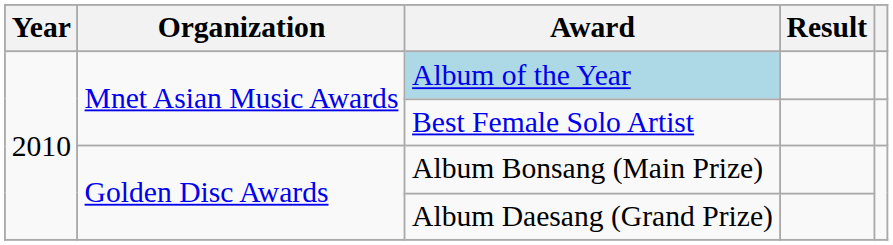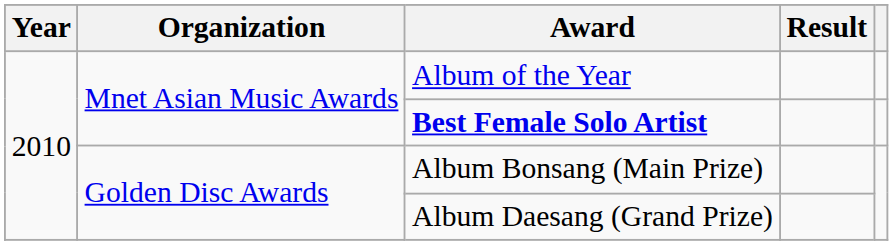(521, 74) lightblue background -> (521, 74) no background
(553, 121) normal -> (560, 121) bold
